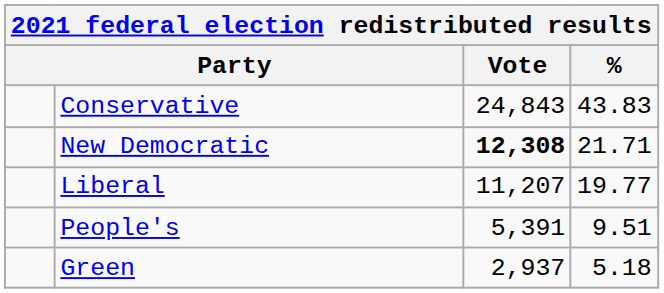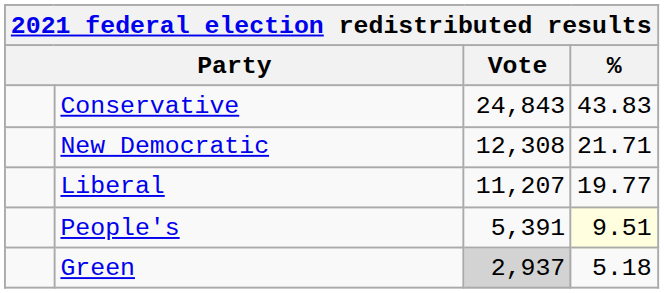(521, 147) bold -> (521, 147) normal
(622, 228) no background -> (622, 228) lightyellow background
(528, 268) no background -> (528, 268) lightgrey background
